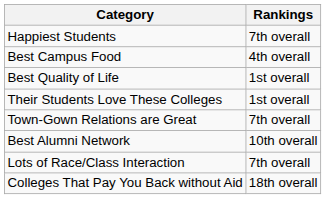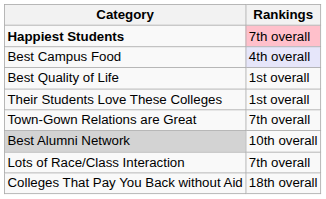(62, 36) normal -> (66, 36) bold
(280, 36) no background -> (280, 36) pink background
(280, 57) no background -> (280, 57) lavender background
(69, 141) no background -> (69, 141) lightgrey background
